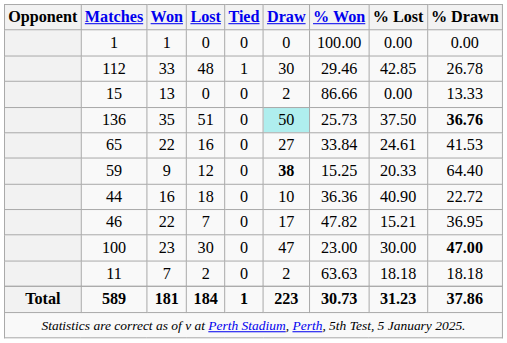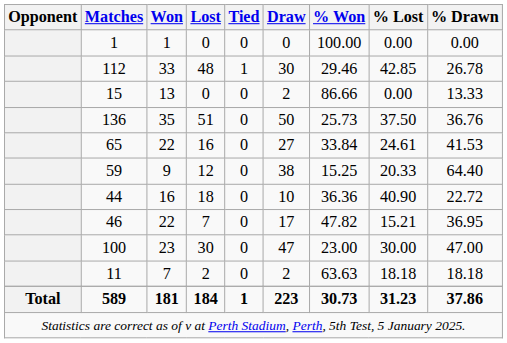(286, 119) paleturquoise background -> (286, 119) no background
(465, 119) bold -> (465, 119) normal
(286, 171) bold -> (286, 171) normal
(465, 247) bold -> (465, 247) normal
